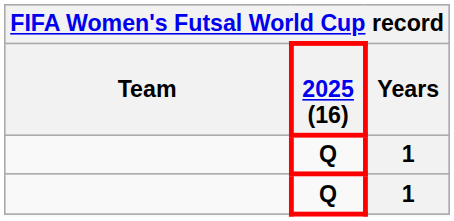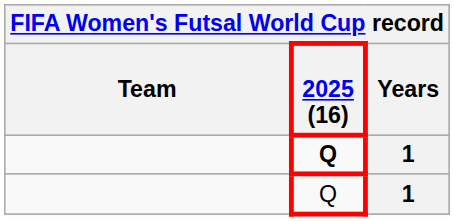(328, 195) bold -> (328, 195) normal
